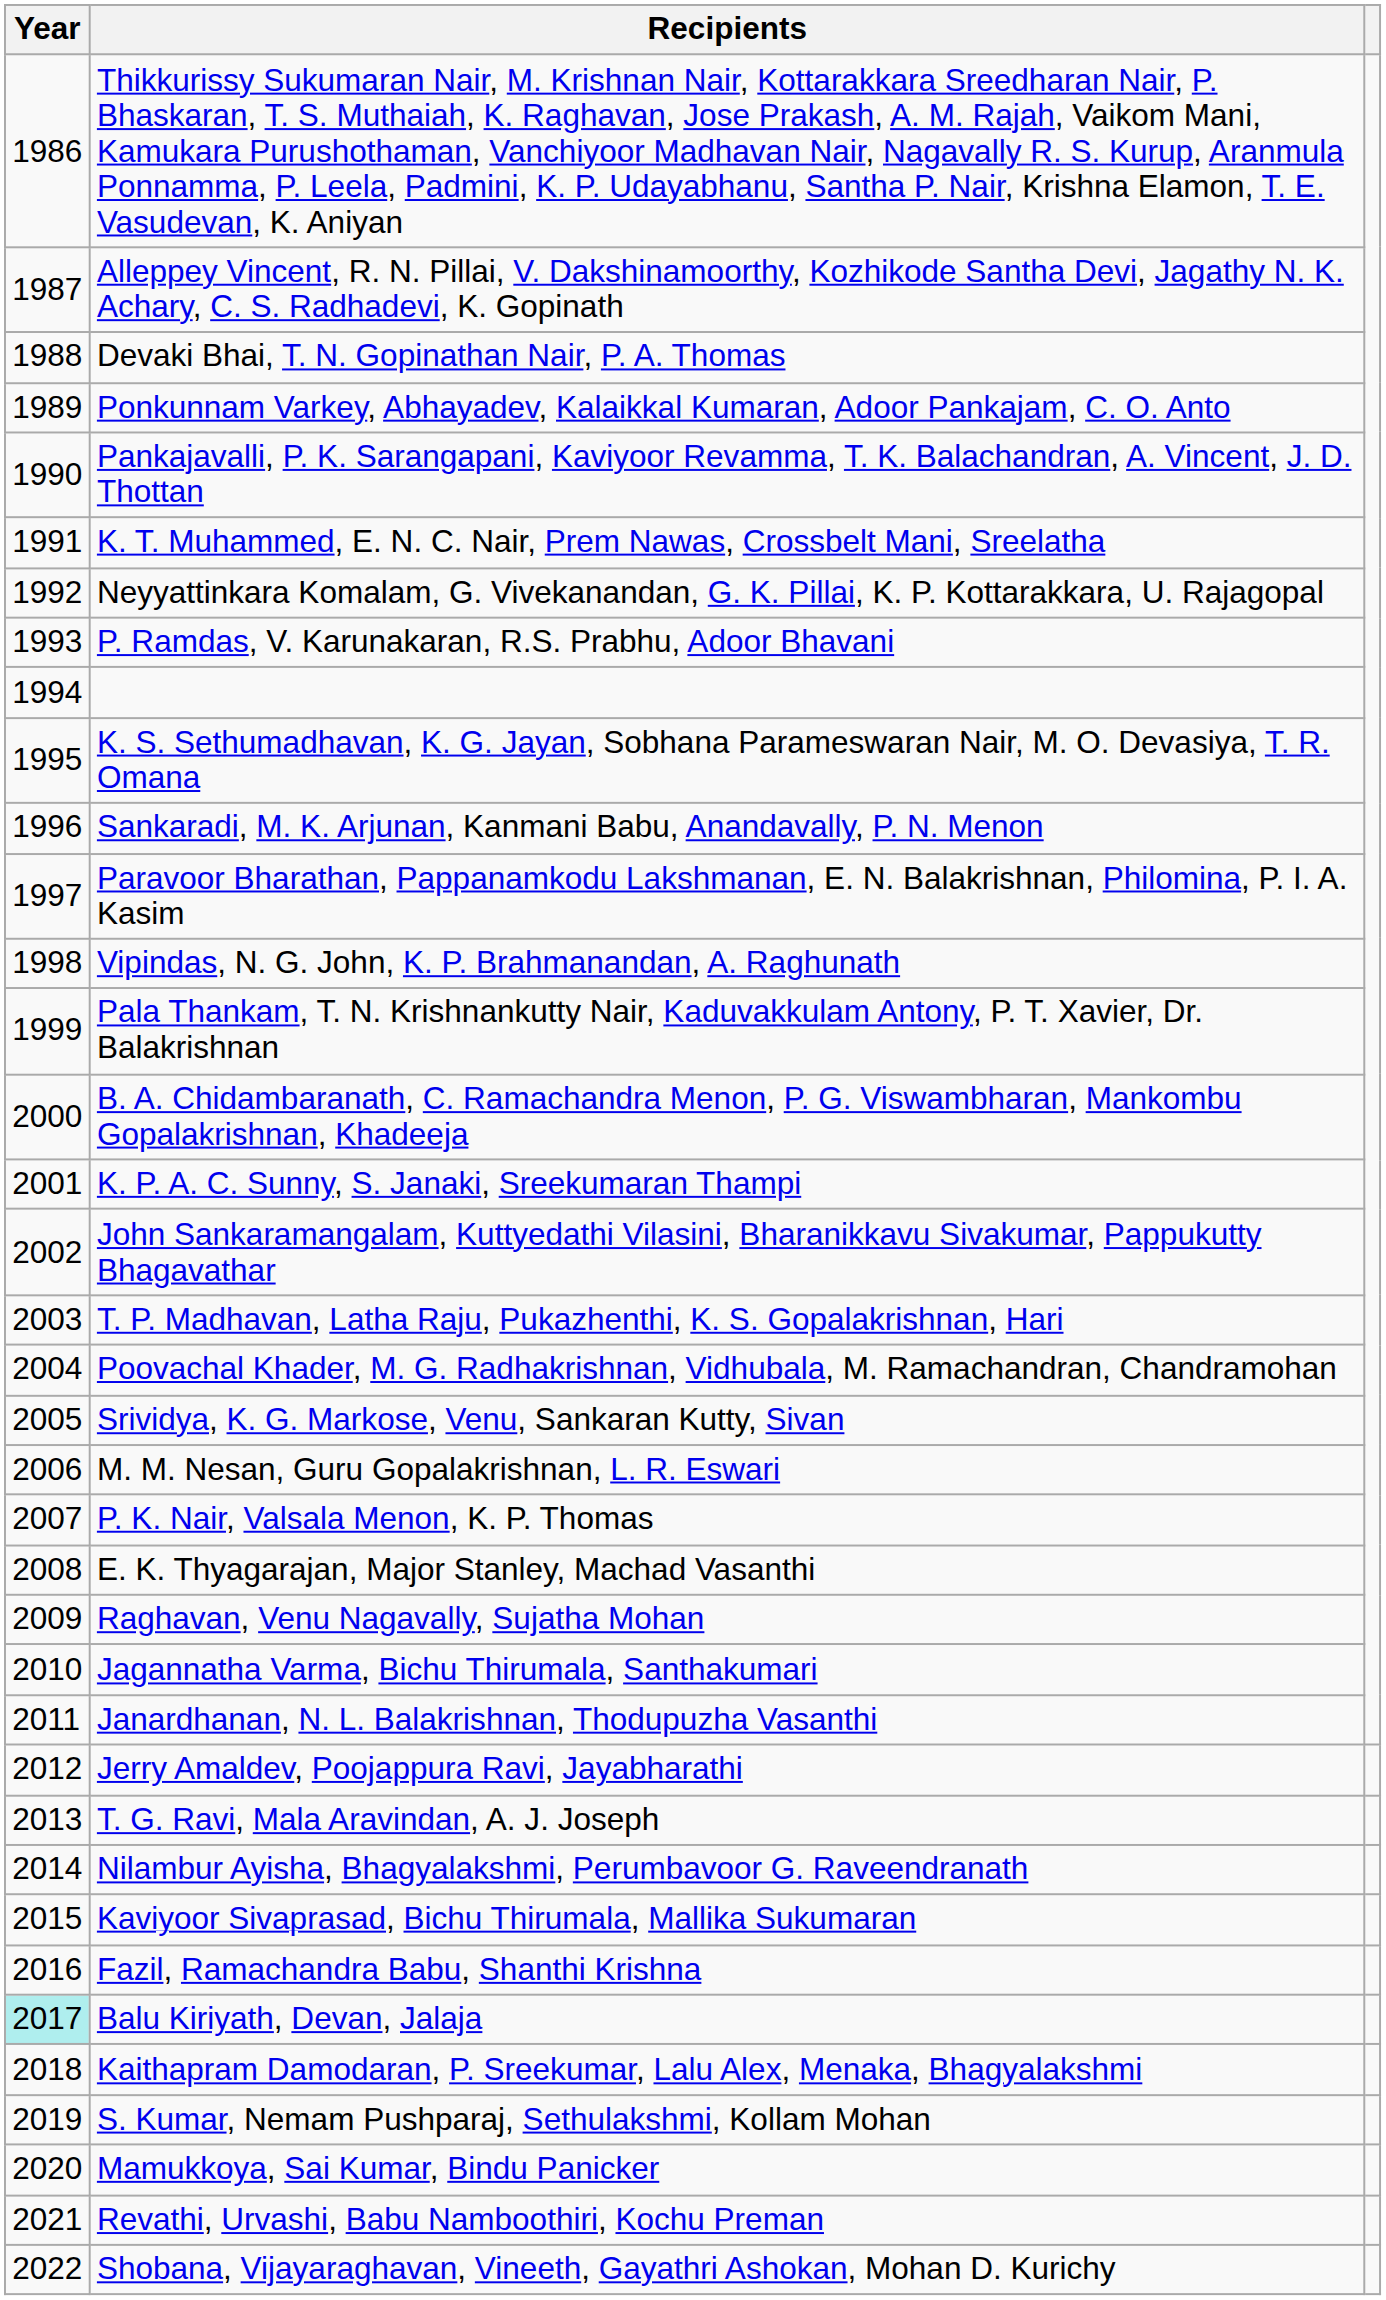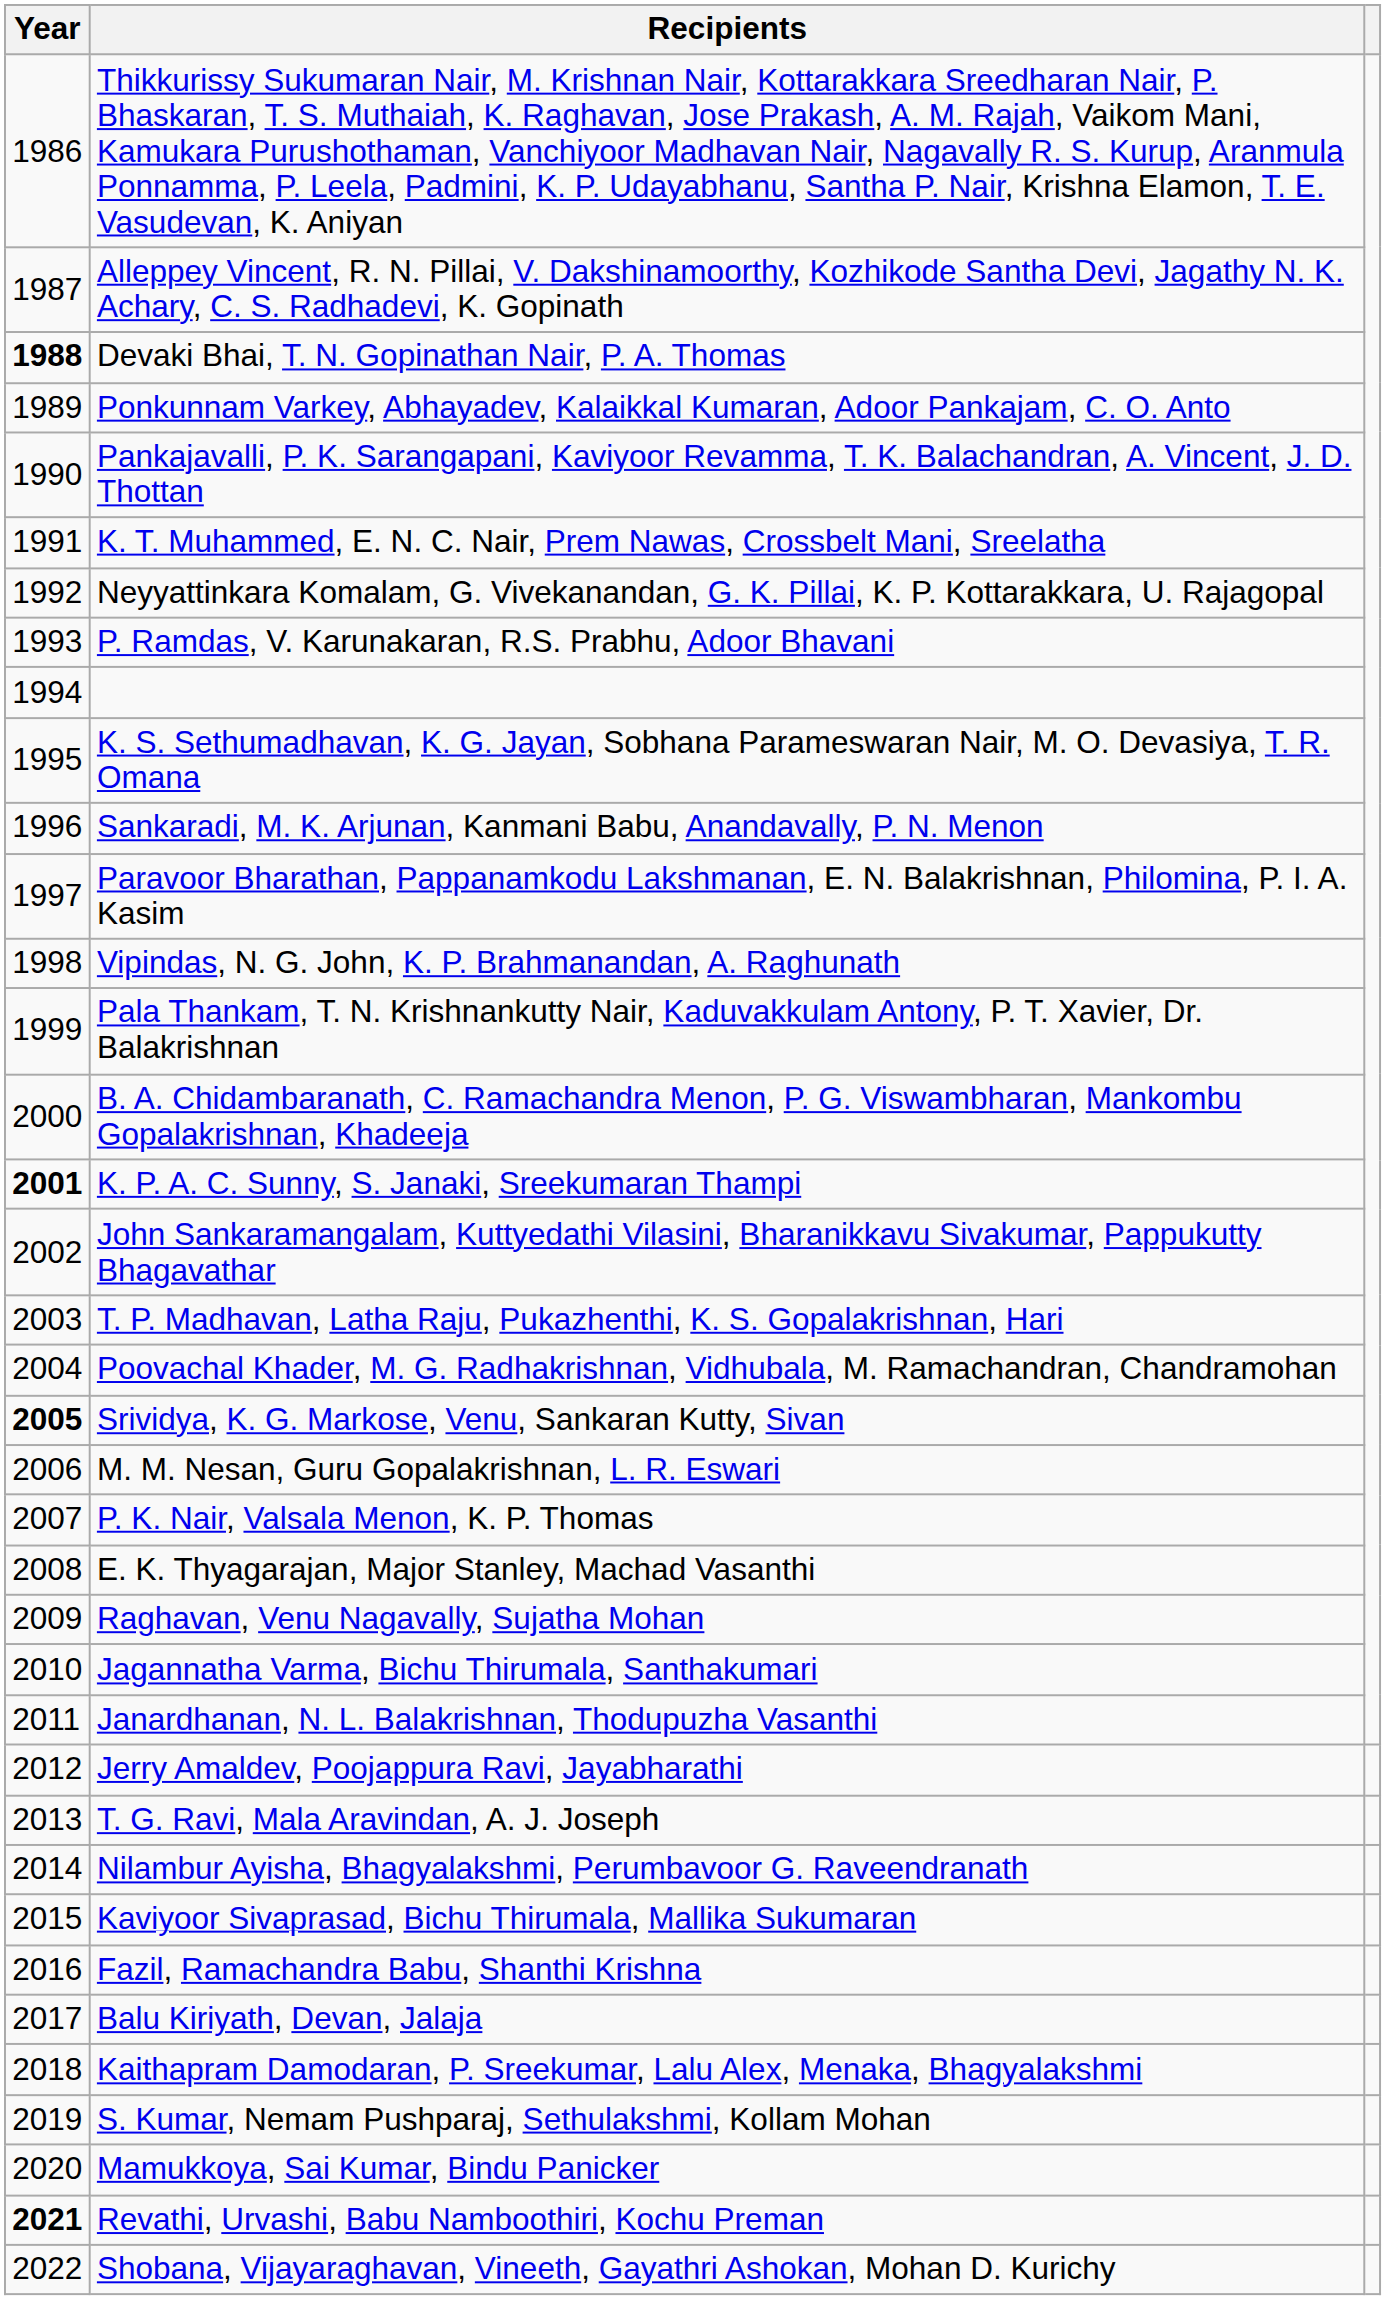(47, 356) normal -> (47, 356) bold
(47, 1183) normal -> (47, 1183) bold
(47, 1419) normal -> (47, 1419) bold
(47, 2019) paleturquoise background -> (47, 2019) no background
(47, 2219) normal -> (47, 2219) bold
